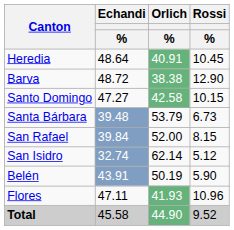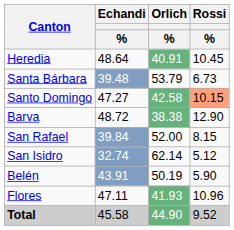rows swapped: (23, 78) <-> (47, 117)
(208, 98) no background -> (208, 98) lightsalmon background
